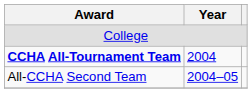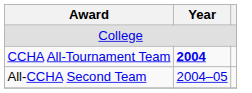(94, 56) bold -> (89, 56) normal
(202, 56) normal -> (191, 56) bold
